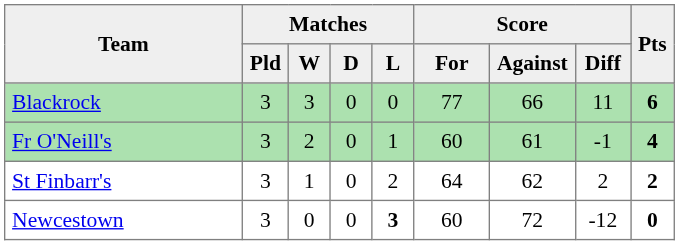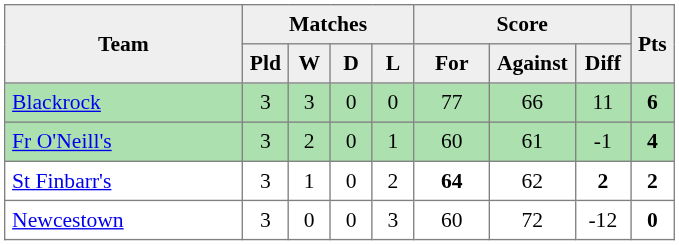(452, 180) normal -> (452, 180) bold
(603, 180) normal -> (603, 180) bold
(393, 219) bold -> (393, 219) normal
